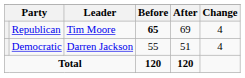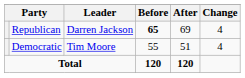(91, 30) Tim Moore -> (100, 30) Darren Jackson
(100, 47) Darren Jackson -> (91, 47) Tim Moore
